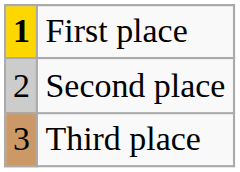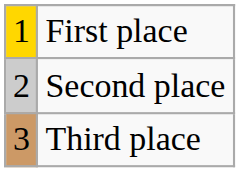(21, 31) bold -> (21, 31) normal
